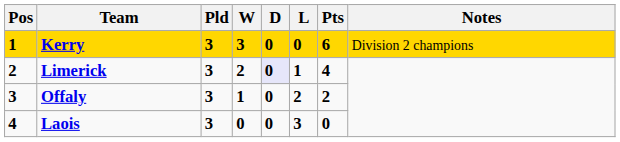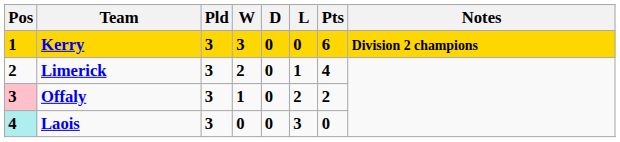(412, 45) normal -> (415, 44) bold
(269, 70) lavender background -> (269, 70) no background
(13, 96) no background -> (13, 96) pink background
(13, 123) no background -> (13, 123) paleturquoise background
